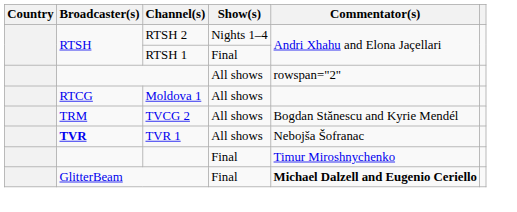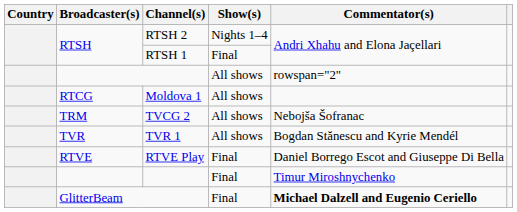(366, 116) Bogdan Stănescu and Kyrie Mendél -> (319, 116) Nebojša Šofranac
(73, 136) bold -> (72, 136) normal
(319, 136) Nebojša Šofranac -> (366, 136) Bogdan Stănescu and Kyrie Mendél
+ row: (175, 156)
